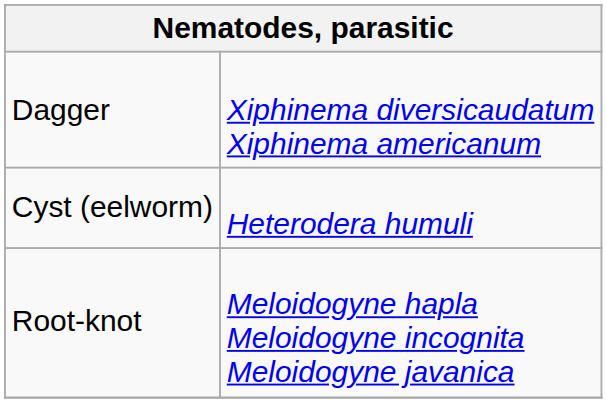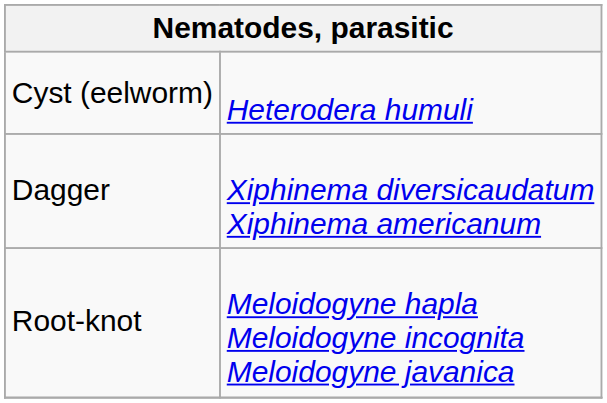rows swapped: (112, 207) <-> (61, 109)
